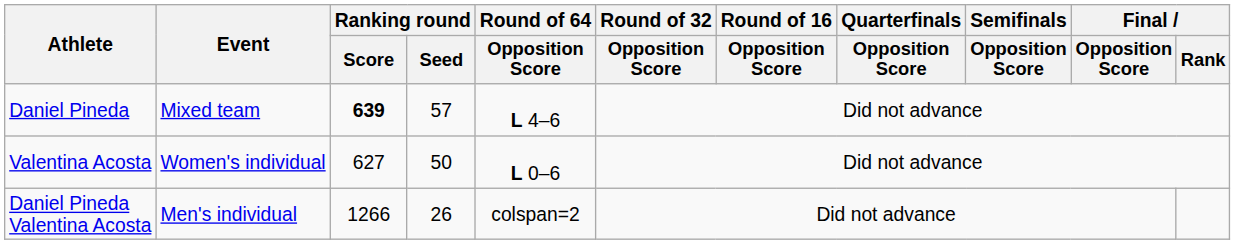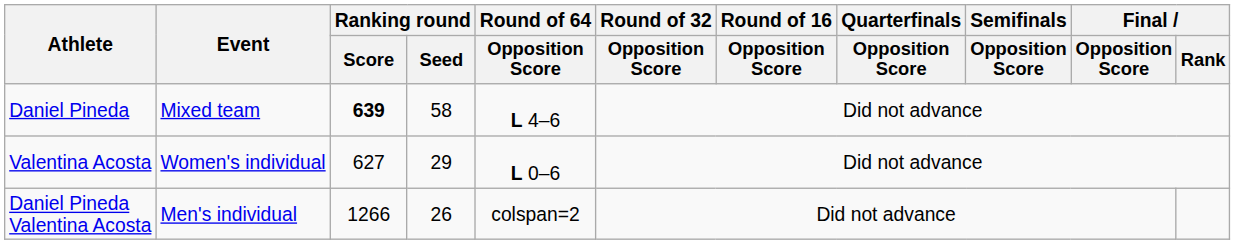(441, 110) 57 -> (441, 110) 58
(441, 162) 50 -> (441, 162) 29
